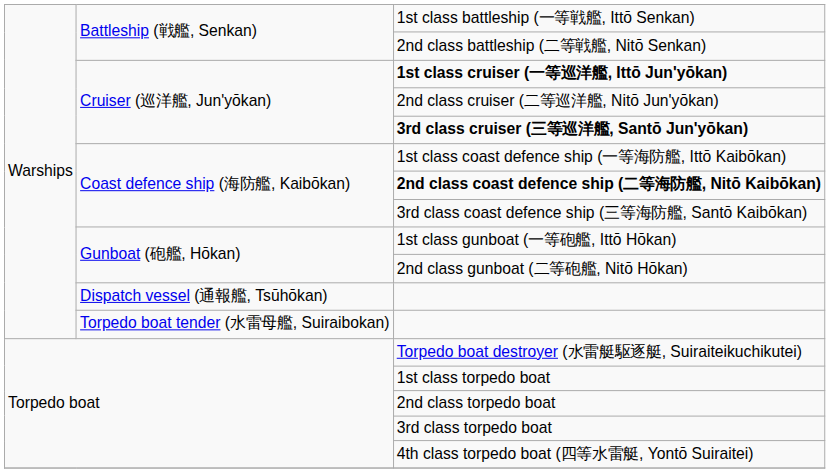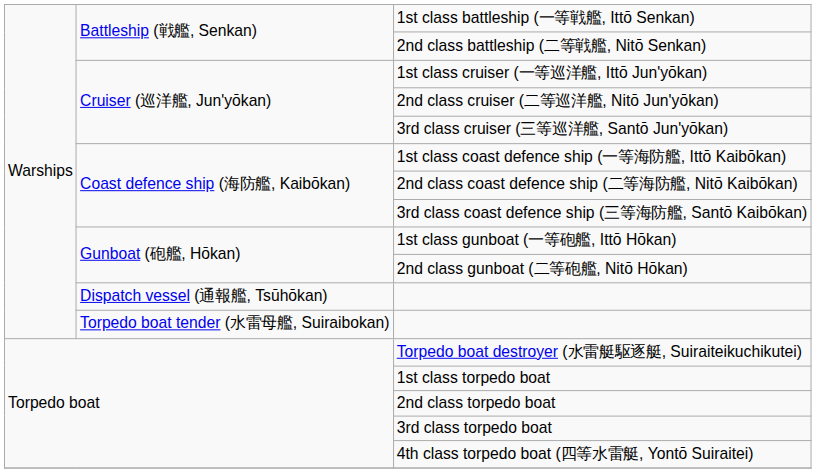(562, 73) bold -> (552, 73) normal
(572, 129) bold -> (562, 129) normal
(609, 184) bold -> (597, 184) normal
